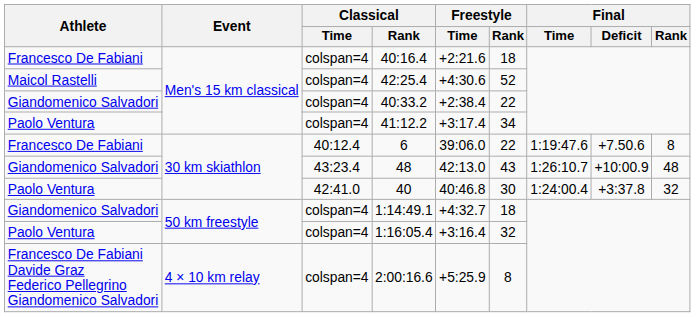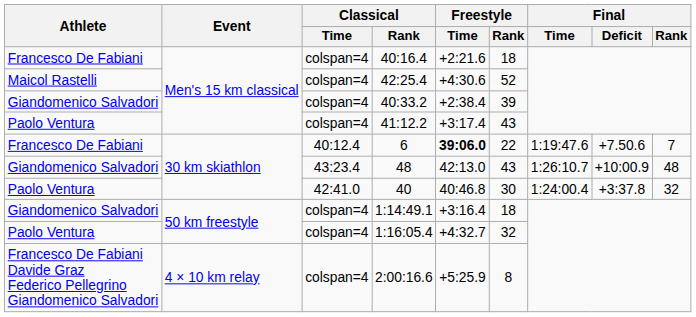(508, 102) 22 -> (508, 102) 39
(508, 124) 34 -> (508, 124) 43
(462, 146) normal -> (463, 146) bold
(671, 146) 8 -> (671, 146) 7
(462, 211) +4:32.7 -> (463, 211) +3:16.4
(462, 233) +3:16.4 -> (463, 233) +4:32.7
